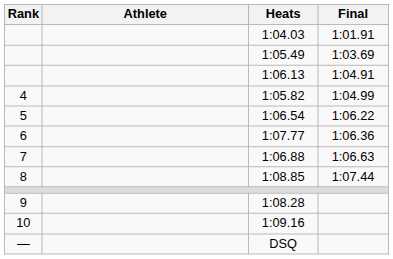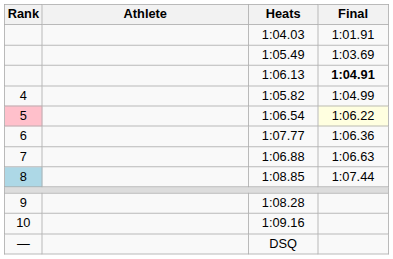(353, 75) normal -> (353, 75) bold
(23, 116) no background -> (23, 116) pink background
(353, 116) no background -> (353, 116) lightyellow background
(23, 177) no background -> (23, 177) lightblue background
